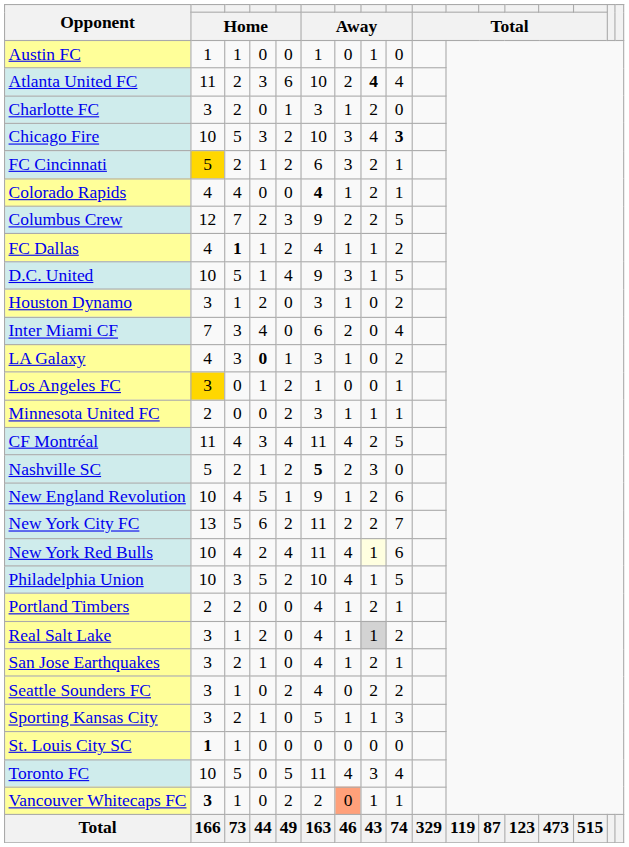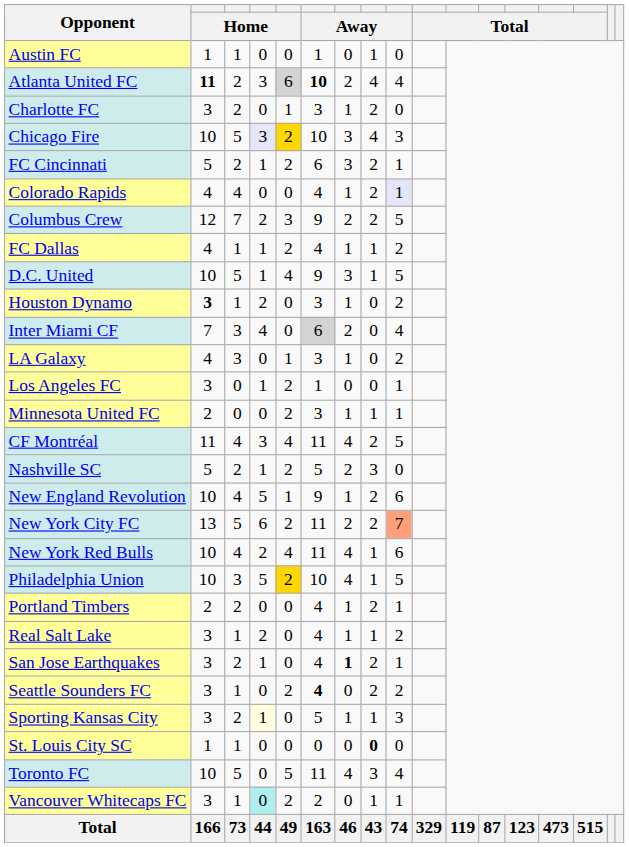(208, 81) normal -> (208, 81) bold
(288, 81) no background -> (288, 81) lightgrey background
(318, 81) normal -> (318, 81) bold
(374, 81) bold -> (374, 81) normal
(263, 137) no background -> (263, 137) lavender background
(288, 137) no background -> (288, 137) gold background
(399, 137) bold -> (399, 137) normal
(208, 164) gold background -> (208, 164) no background
(318, 192) bold -> (318, 192) normal
(399, 192) no background -> (399, 192) lavender background
(237, 247) bold -> (237, 247) normal
(208, 302) normal -> (208, 302) bold
(318, 330) no background -> (318, 330) lightgrey background
(263, 358) bold -> (263, 358) normal
(208, 385) gold background -> (208, 385) no background
(318, 468) bold -> (318, 468) normal
(399, 524) no background -> (399, 524) lightsalmon background
(374, 551) lightyellow background -> (374, 551) no background
(288, 579) no background -> (288, 579) gold background
(374, 634) lightgrey background -> (374, 634) no background
(348, 662) normal -> (348, 662) bold
(318, 690) normal -> (318, 690) bold
(263, 717) no background -> (263, 717) lightyellow background
(208, 745) bold -> (208, 745) normal
(374, 745) normal -> (374, 745) bold
(208, 800) bold -> (208, 800) normal
(263, 800) no background -> (263, 800) paleturquoise background
(348, 800) lightsalmon background -> (348, 800) no background
